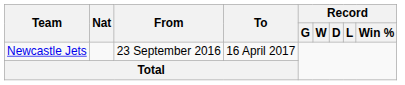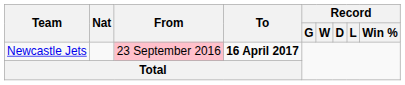(169, 51) no background -> (169, 51) pink background
(261, 51) normal -> (262, 51) bold
